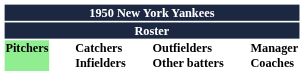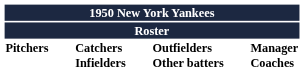(27, 48) lightgreen background -> (27, 48) no background
